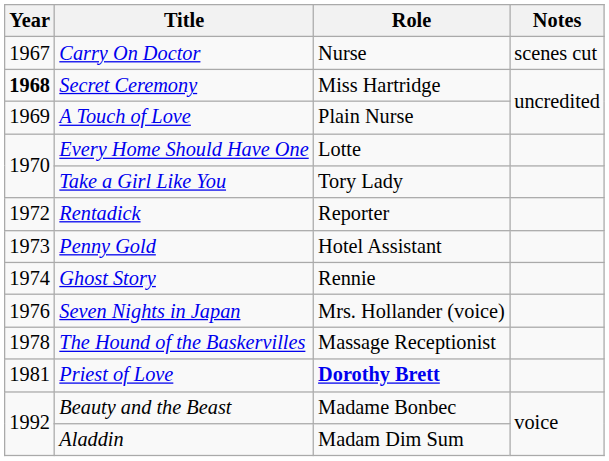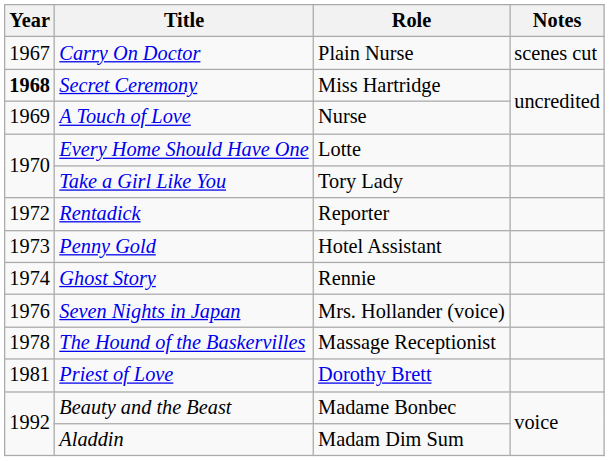(342, 52) Nurse -> (366, 52) Plain Nurse
(366, 117) Plain Nurse -> (342, 117) Nurse
(379, 375) bold -> (375, 375) normal
